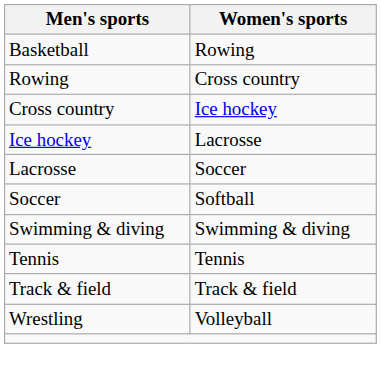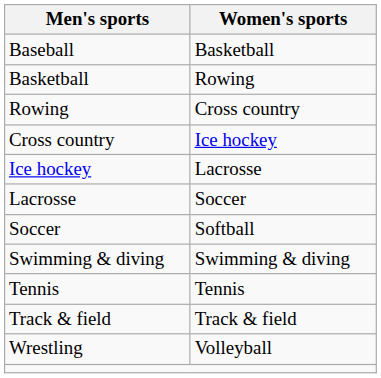+ row: (41, 49)
